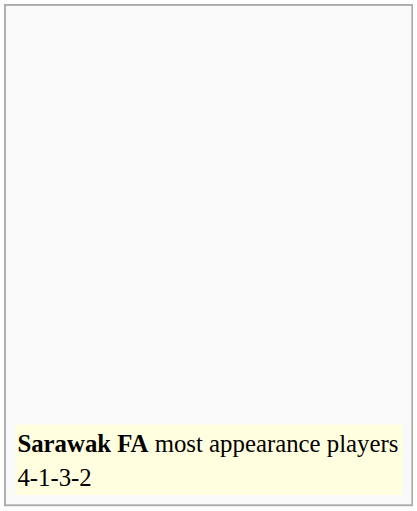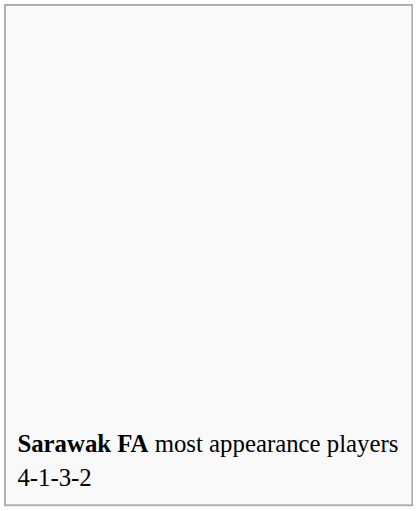(208, 461) lightyellow background -> (208, 461) no background
